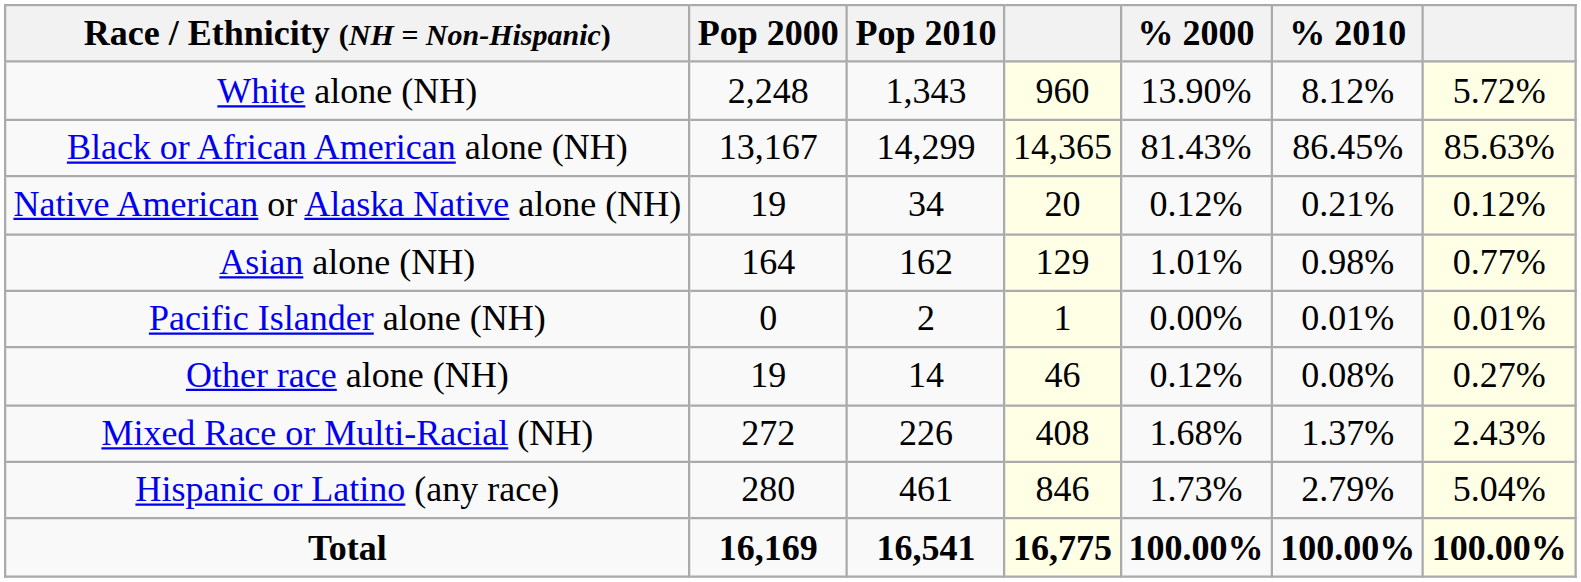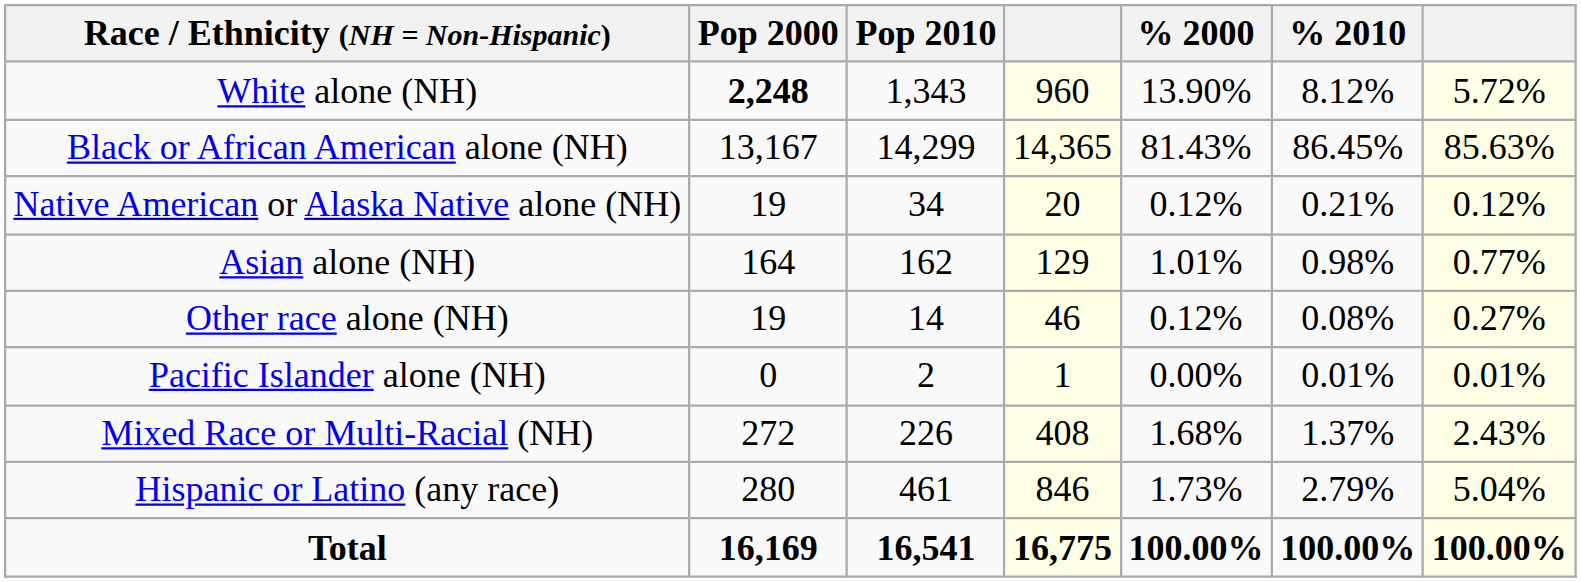(768, 90) normal -> (768, 90) bold
rows swapped: (347, 318) <-> (347, 375)
